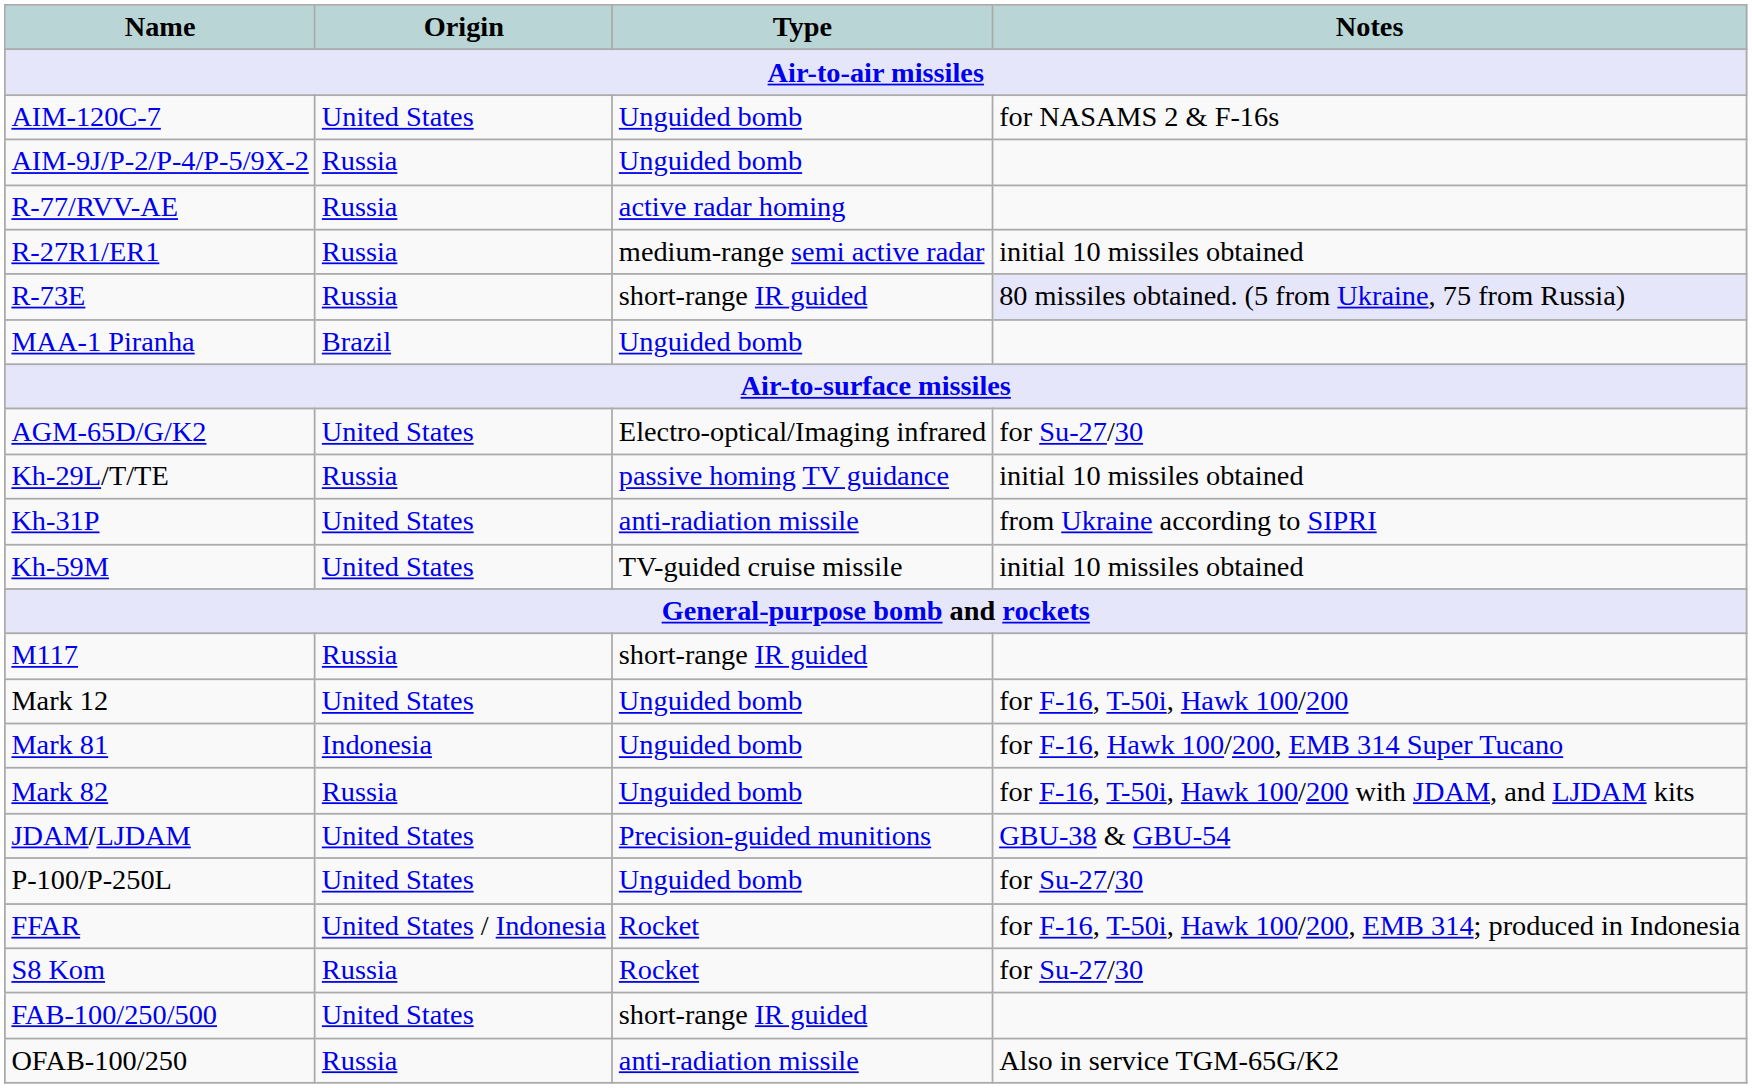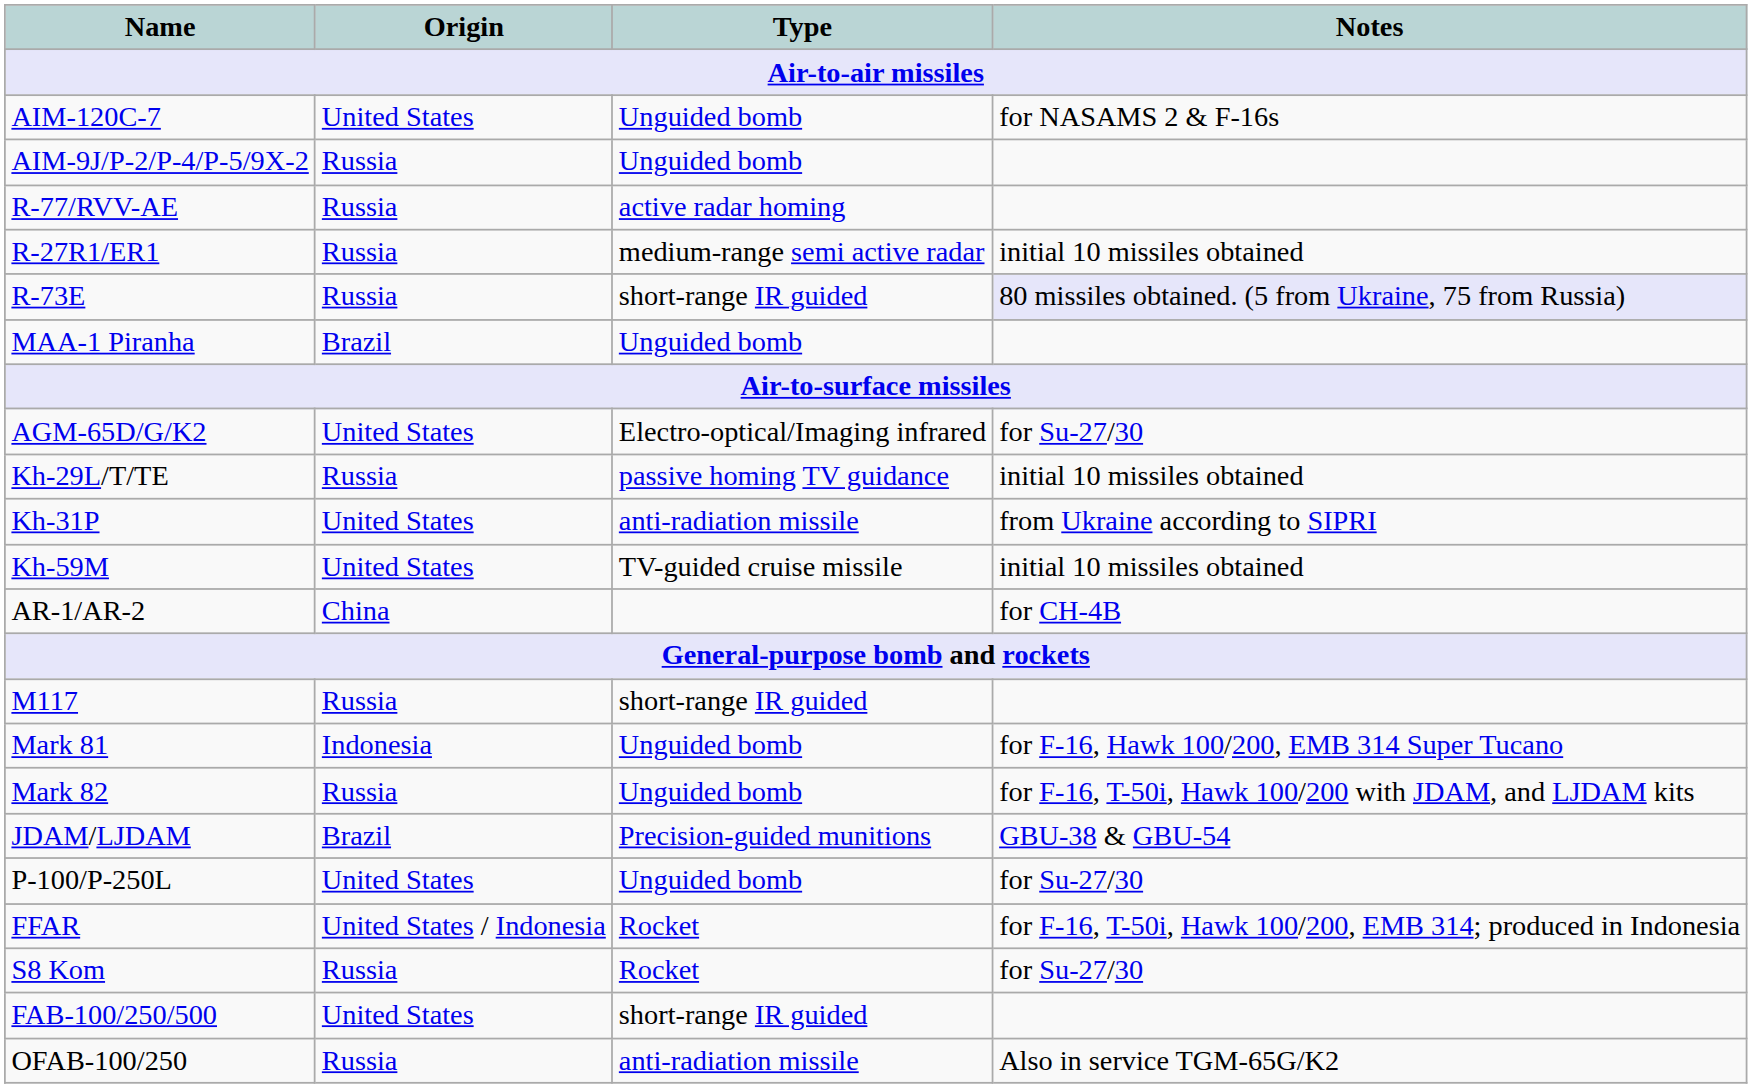+ row: (78, 610)
- row: (60, 700)
(398, 835) United States -> (356, 835) Brazil
